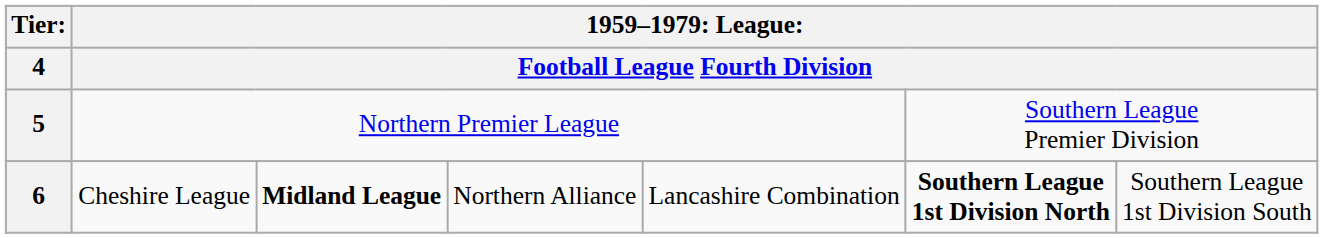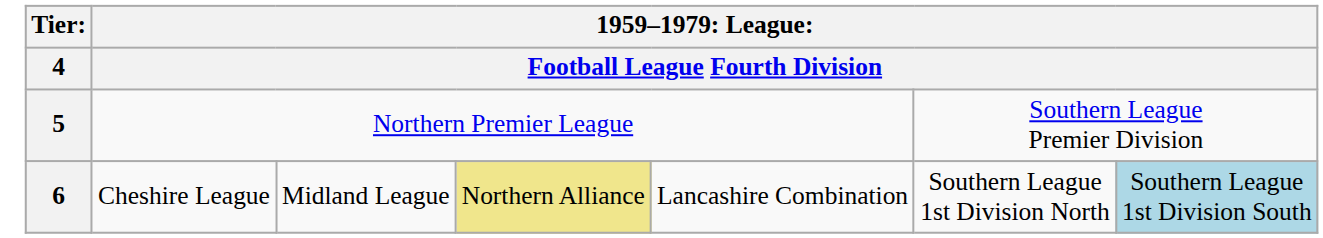(352, 196) bold -> (366, 196) normal
(545, 196) no background -> (553, 196) khaki background
(1011, 196) bold -> (1015, 196) normal
(1217, 196) no background -> (1217, 196) lightblue background
